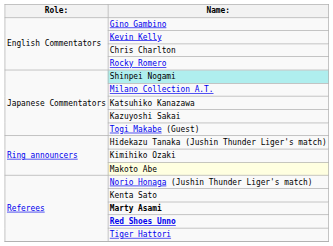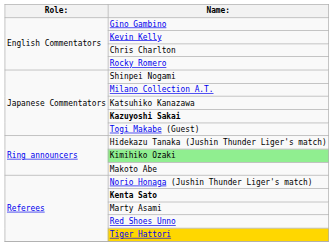(143, 77) paleturquoise background -> (143, 77) no background
(145, 116) normal -> (145, 116) bold
(143, 156) no background -> (143, 156) lightgreen background
(133, 169) lightyellow background -> (133, 169) no background
(133, 195) normal -> (133, 195) bold
(136, 208) bold -> (136, 208) normal
(143, 222) bold -> (143, 222) normal
(140, 235) no background -> (140, 235) gold background
